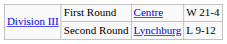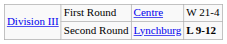(201, 30) normal -> (201, 30) bold
